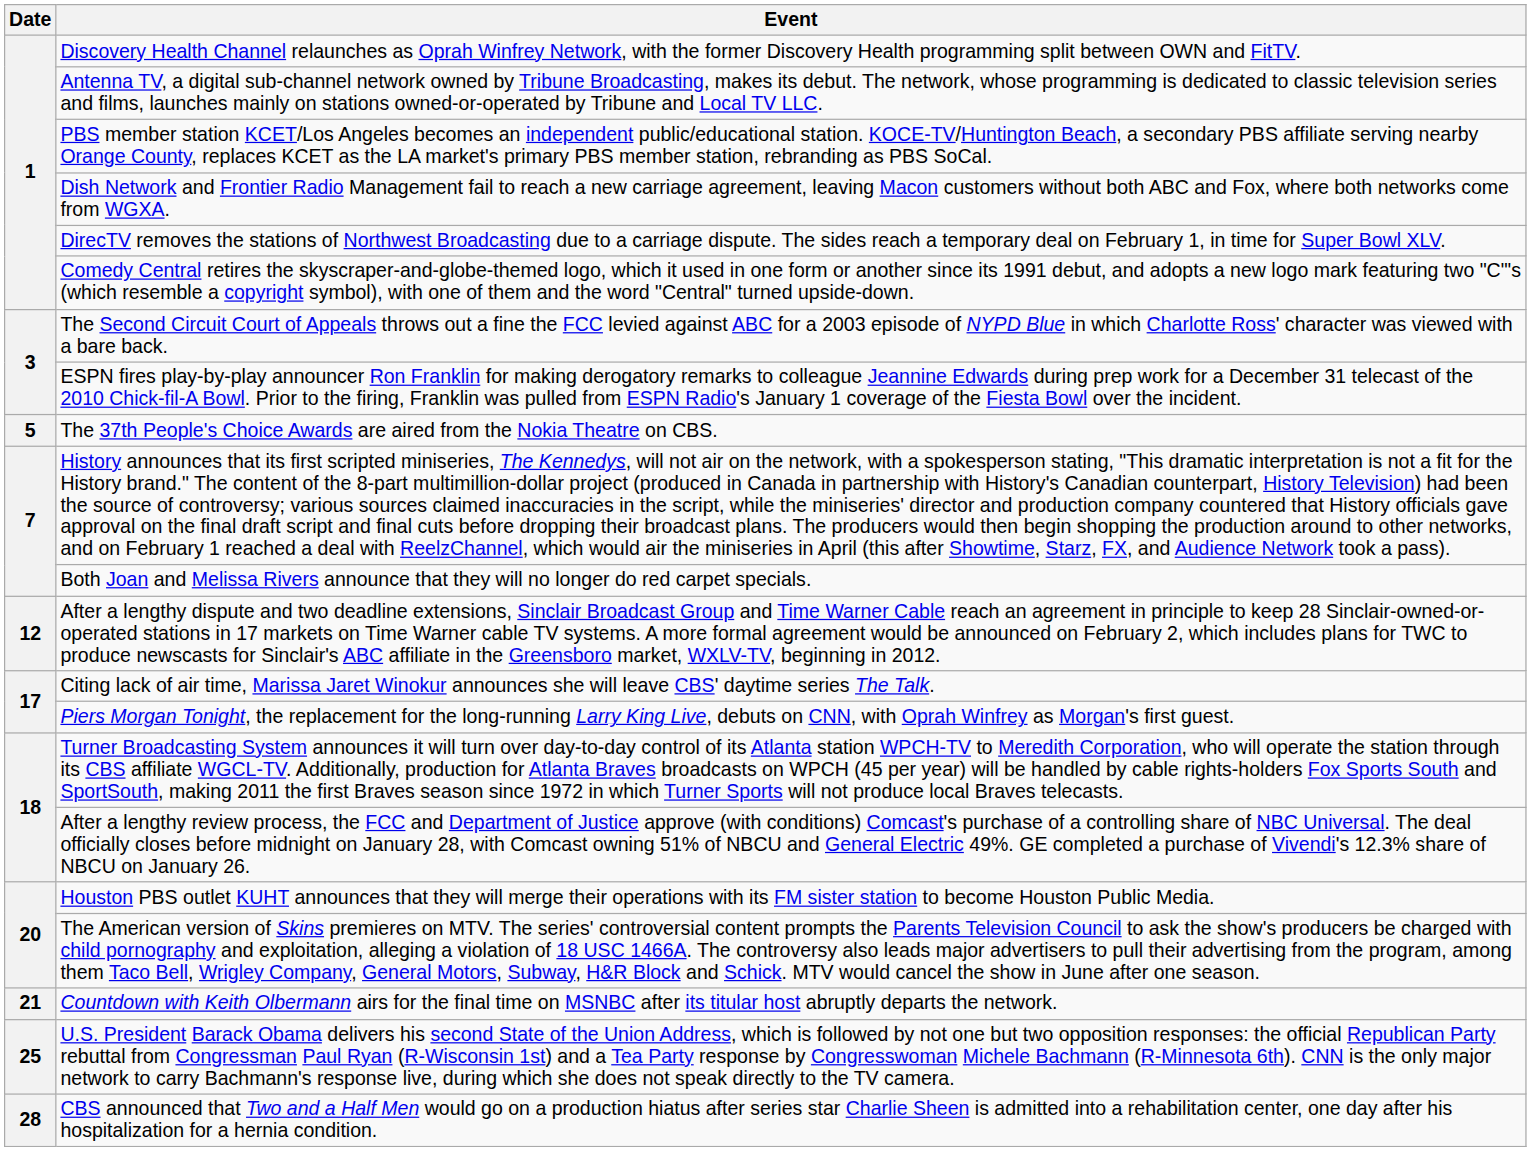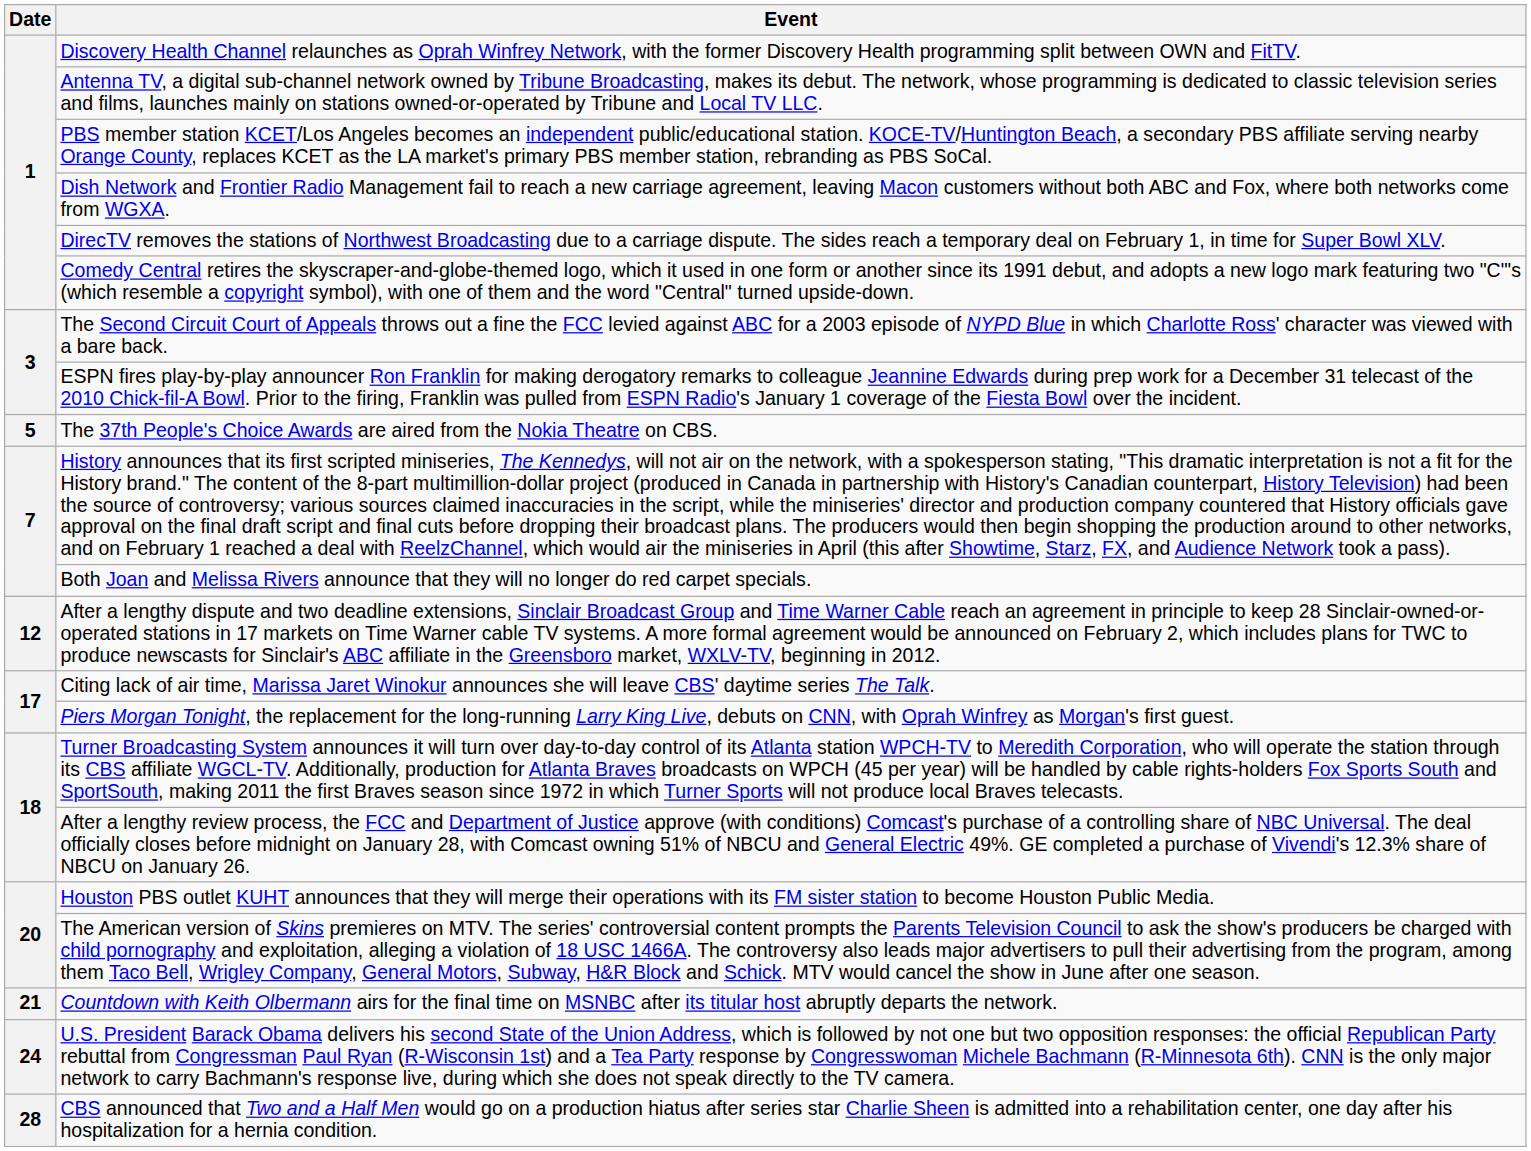(30, 1056) 25 -> (30, 1056) 24
